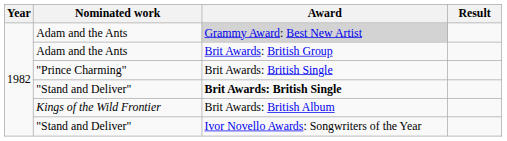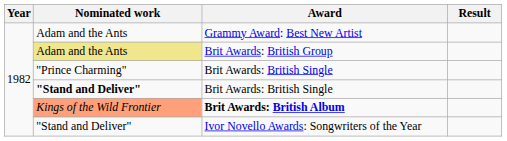(283, 32) lightgrey background -> (283, 32) no background
(82, 51) no background -> (82, 51) khaki background
(84, 88) normal -> (89, 88) bold
(273, 88) bold -> (269, 88) normal
(99, 107) no background -> (99, 107) lightsalmon background
(270, 107) normal -> (275, 107) bold
